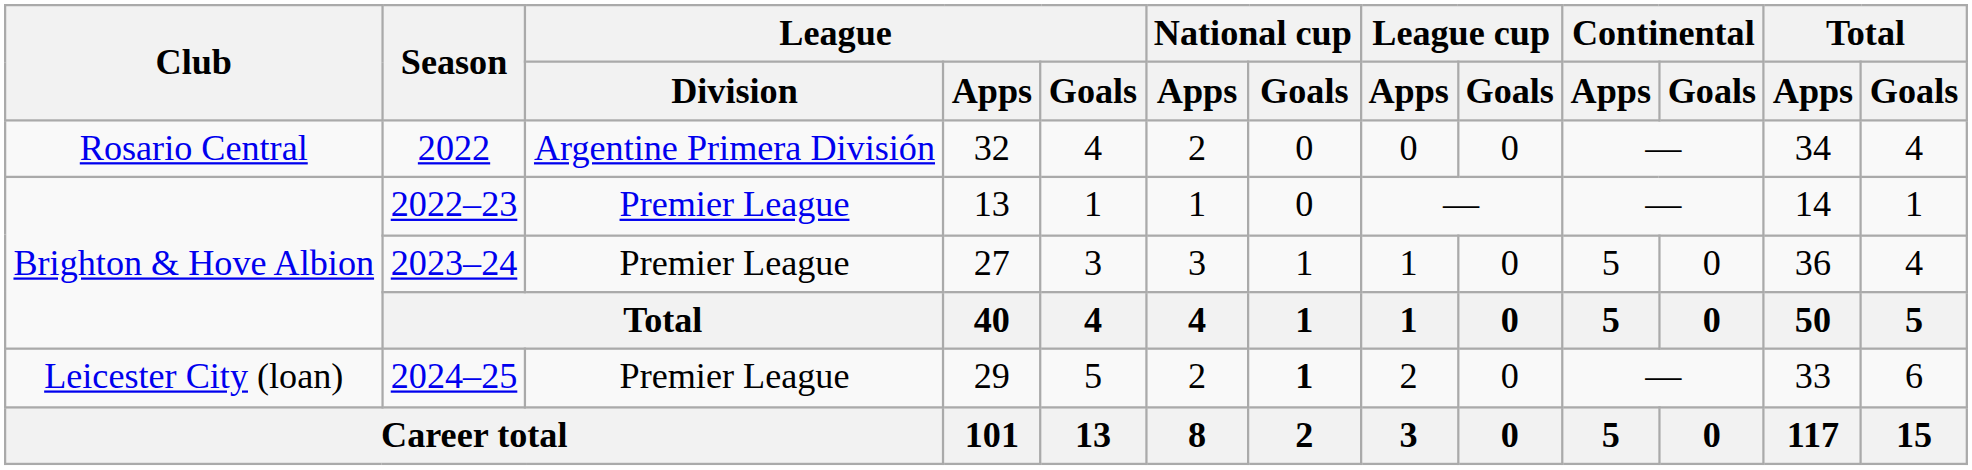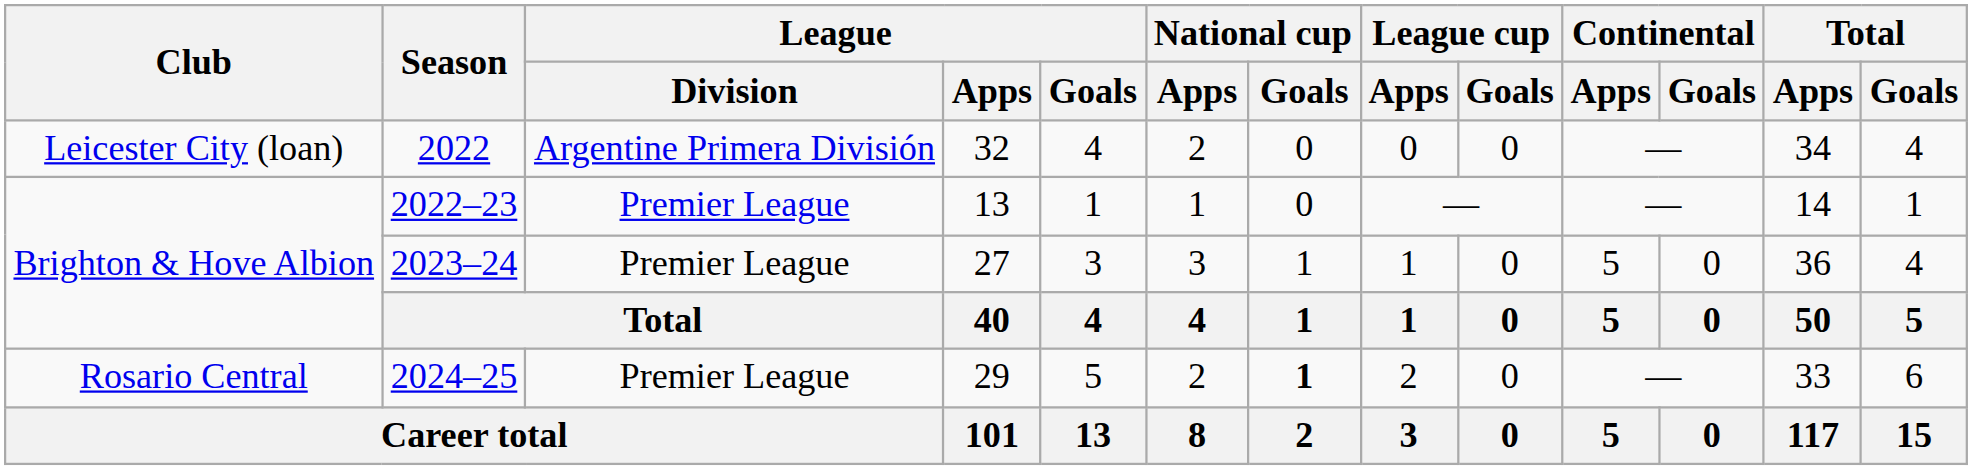(194, 147) Rosario Central -> (194, 147) Leicester City (loan)
(194, 377) Leicester City (loan) -> (194, 377) Rosario Central
